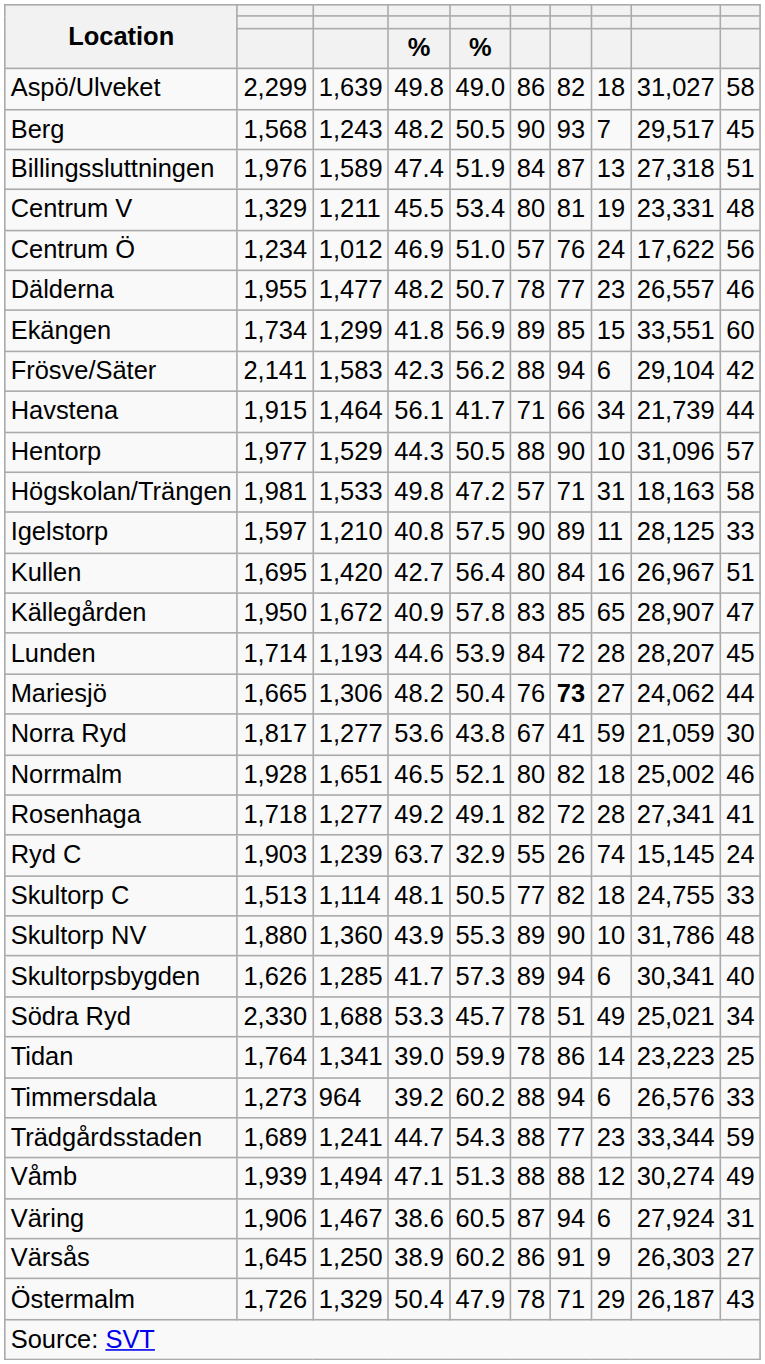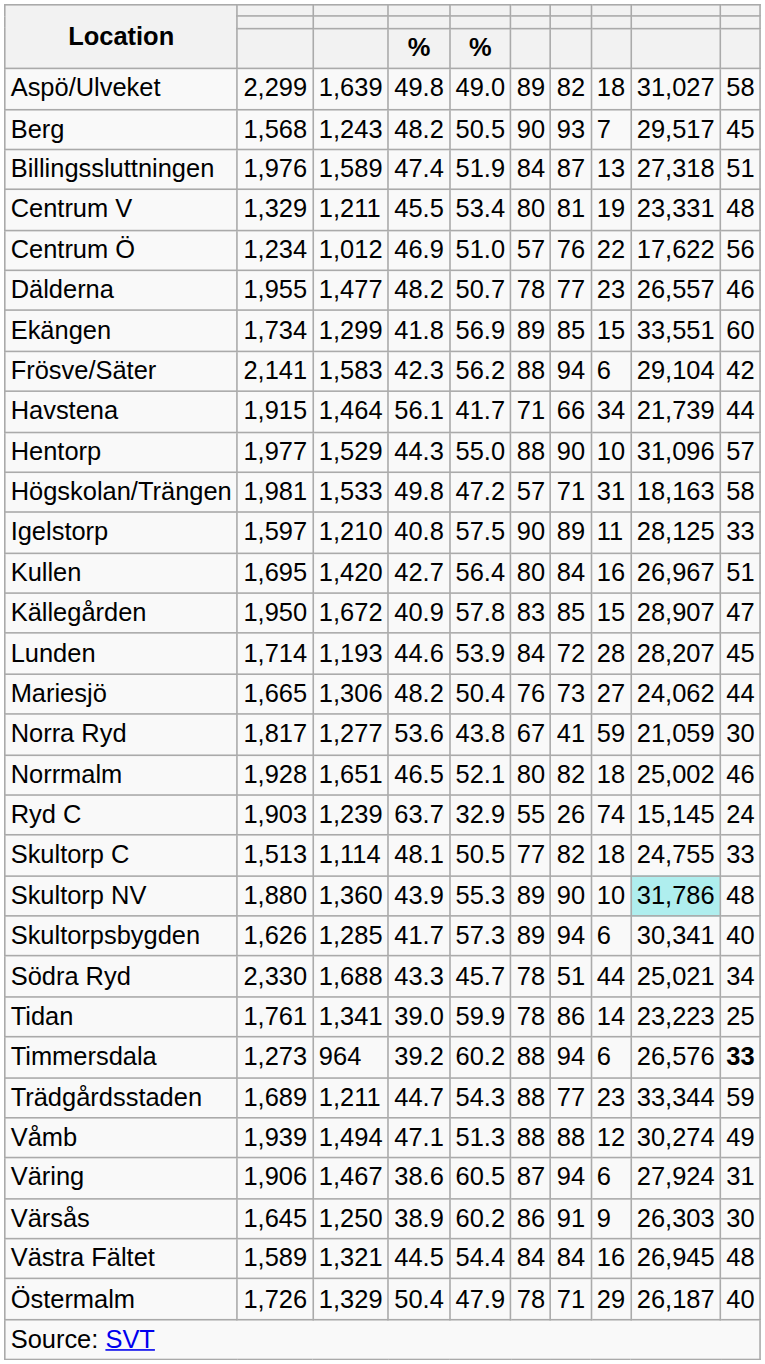(531, 88) 86 -> (531, 88) 89
(611, 249) 24 -> (611, 249) 22
(480, 451) 50.5 -> (480, 451) 55.0
(611, 612) 65 -> (611, 612) 15
(571, 693) bold -> (571, 693) normal
- row: (76, 814)
(676, 935) no background -> (676, 895) paleturquoise background
(419, 1016) 53.3 -> (419, 976) 43.3
(611, 1016) 49 -> (611, 976) 44
(275, 1056) 1,764 -> (275, 1016) 1,761
(741, 1097) normal -> (741, 1056) bold
(351, 1137) 1,241 -> (350, 1097) 1,211
(741, 1258) 27 -> (741, 1218) 30
+ row: (83, 1258)
(741, 1298) 43 -> (741, 1298) 40
